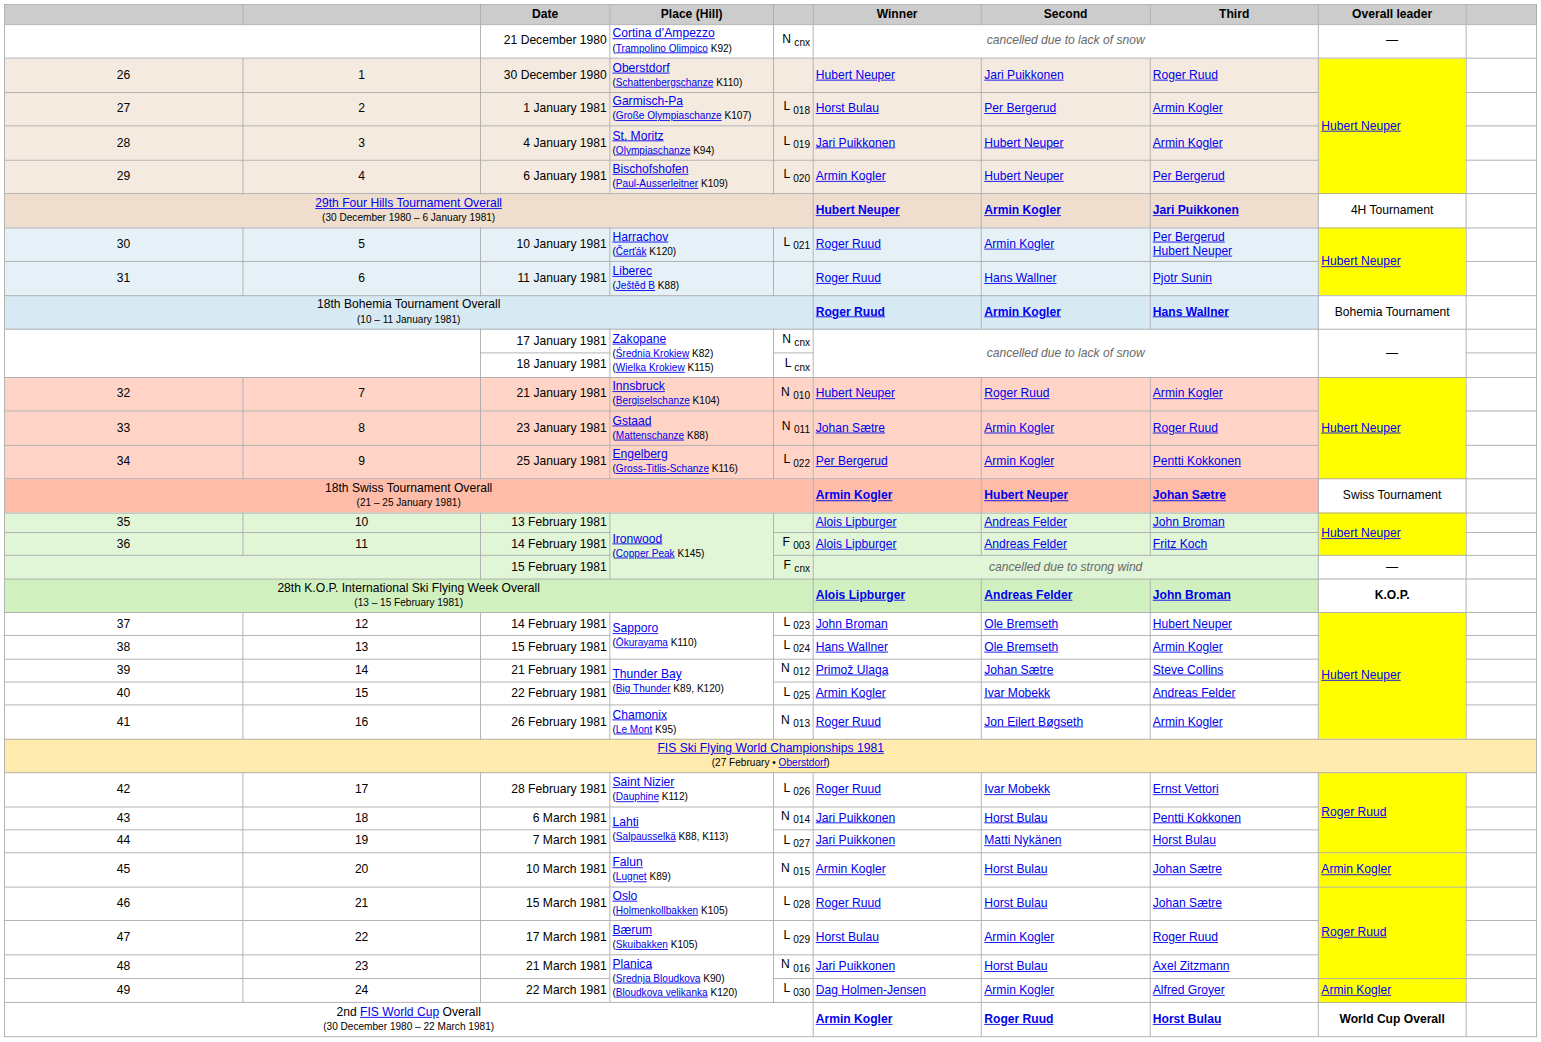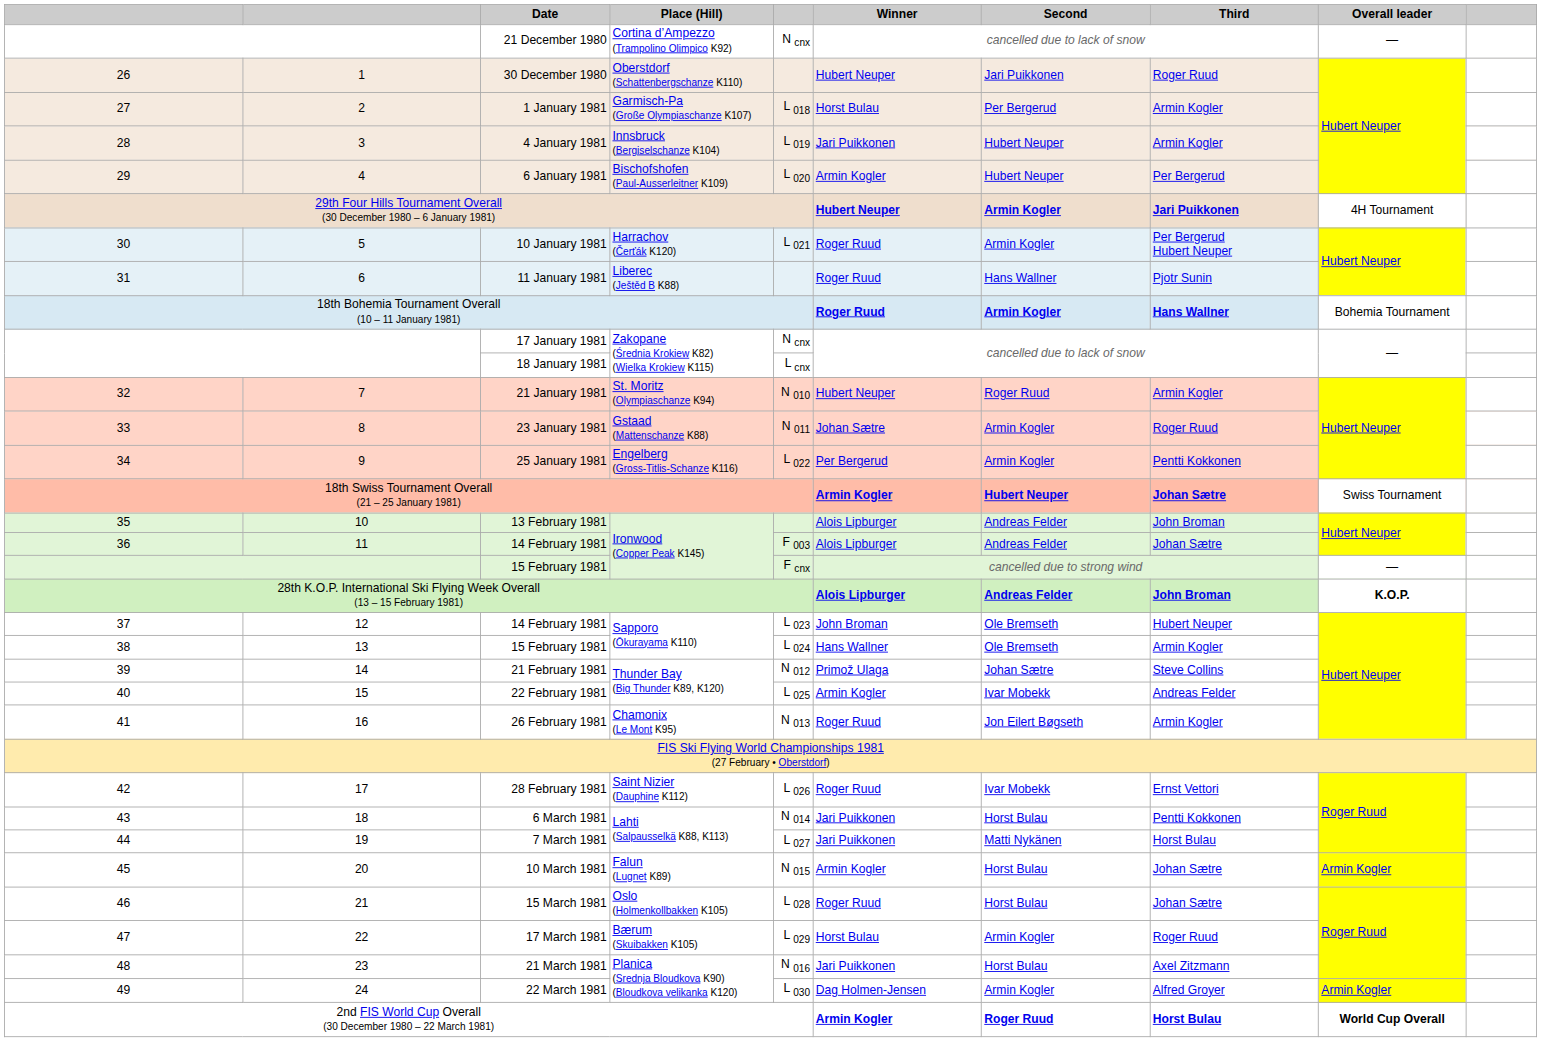(663, 142) St. Moritz (Olympiaschanze K94) -> (666, 142) Innsbruck (Bergiselschanze K104)
(666, 393) Innsbruck (Bergiselschanze K104) -> (663, 393) St. Moritz (Olympiaschanze K94)
(1180, 543) Fritz Koch -> (1187, 543) Johan Sætre
